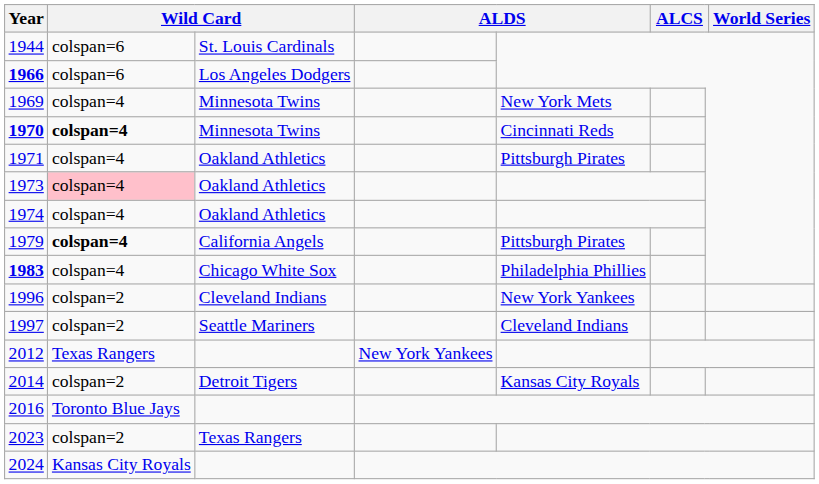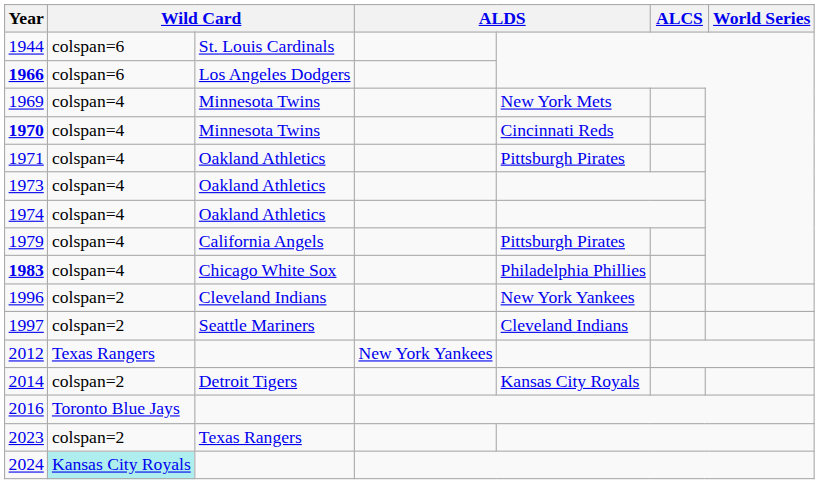(90, 130) bold -> (88, 130) normal
(88, 185) pink background -> (88, 185) no background
(90, 241) bold -> (88, 241) normal
(121, 465) no background -> (121, 465) paleturquoise background
